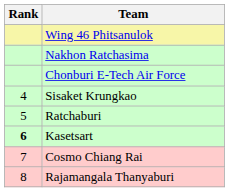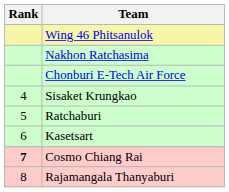(23, 136) bold -> (23, 136) normal
(23, 156) normal -> (23, 156) bold
